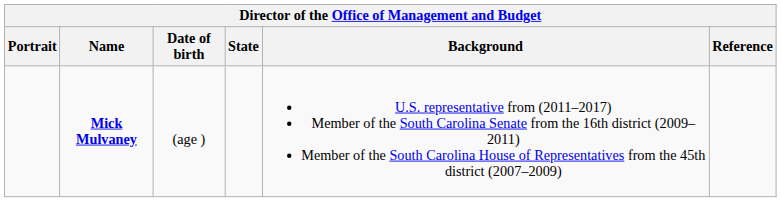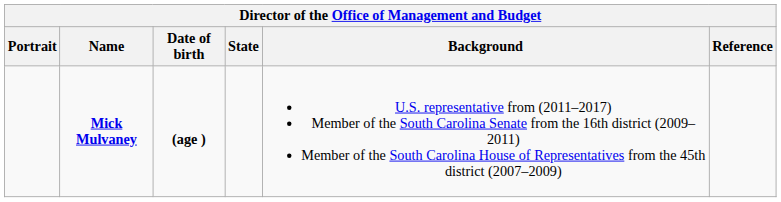(189, 139) normal -> (189, 139) bold
